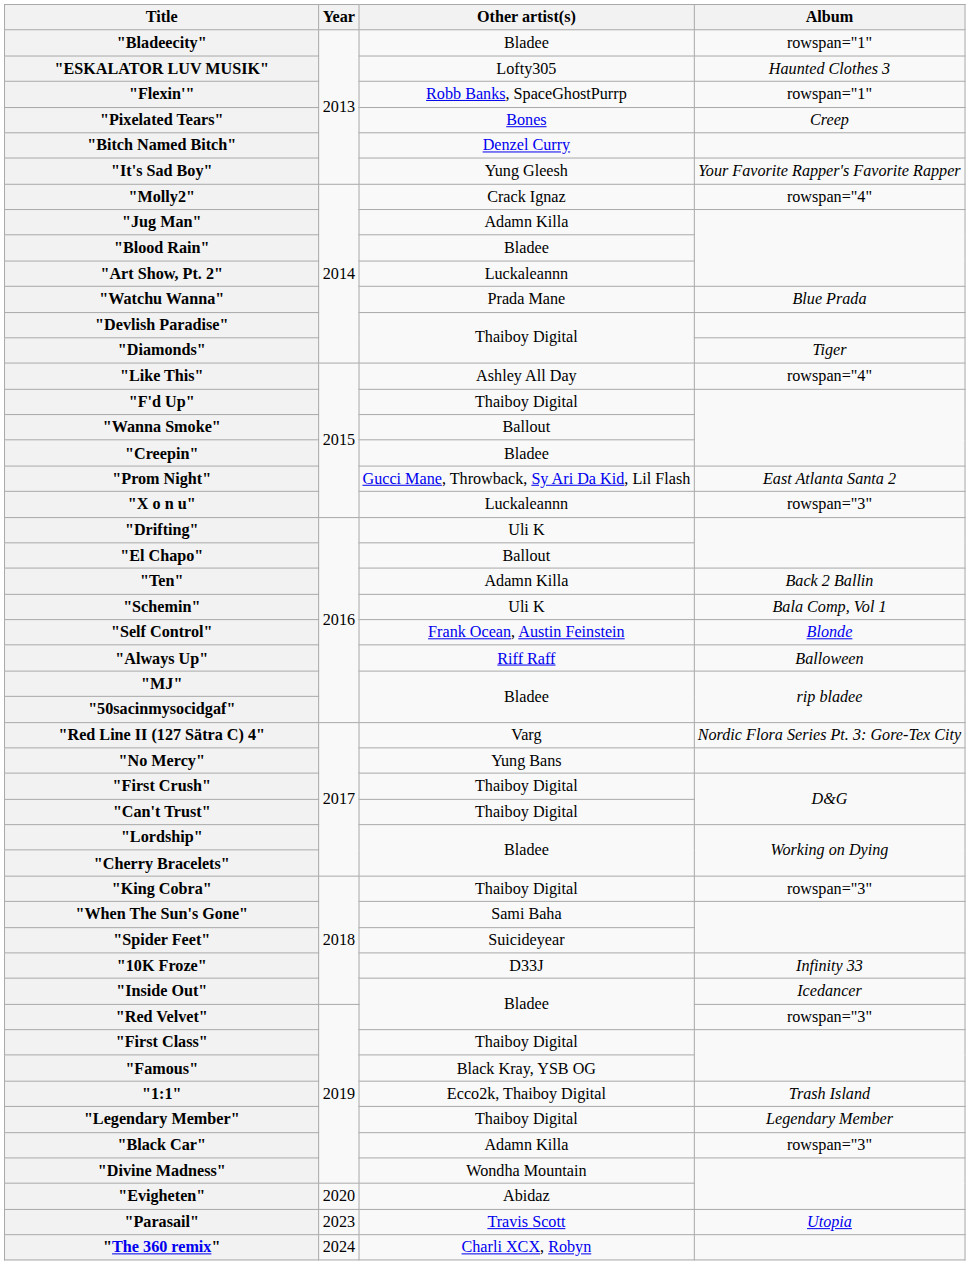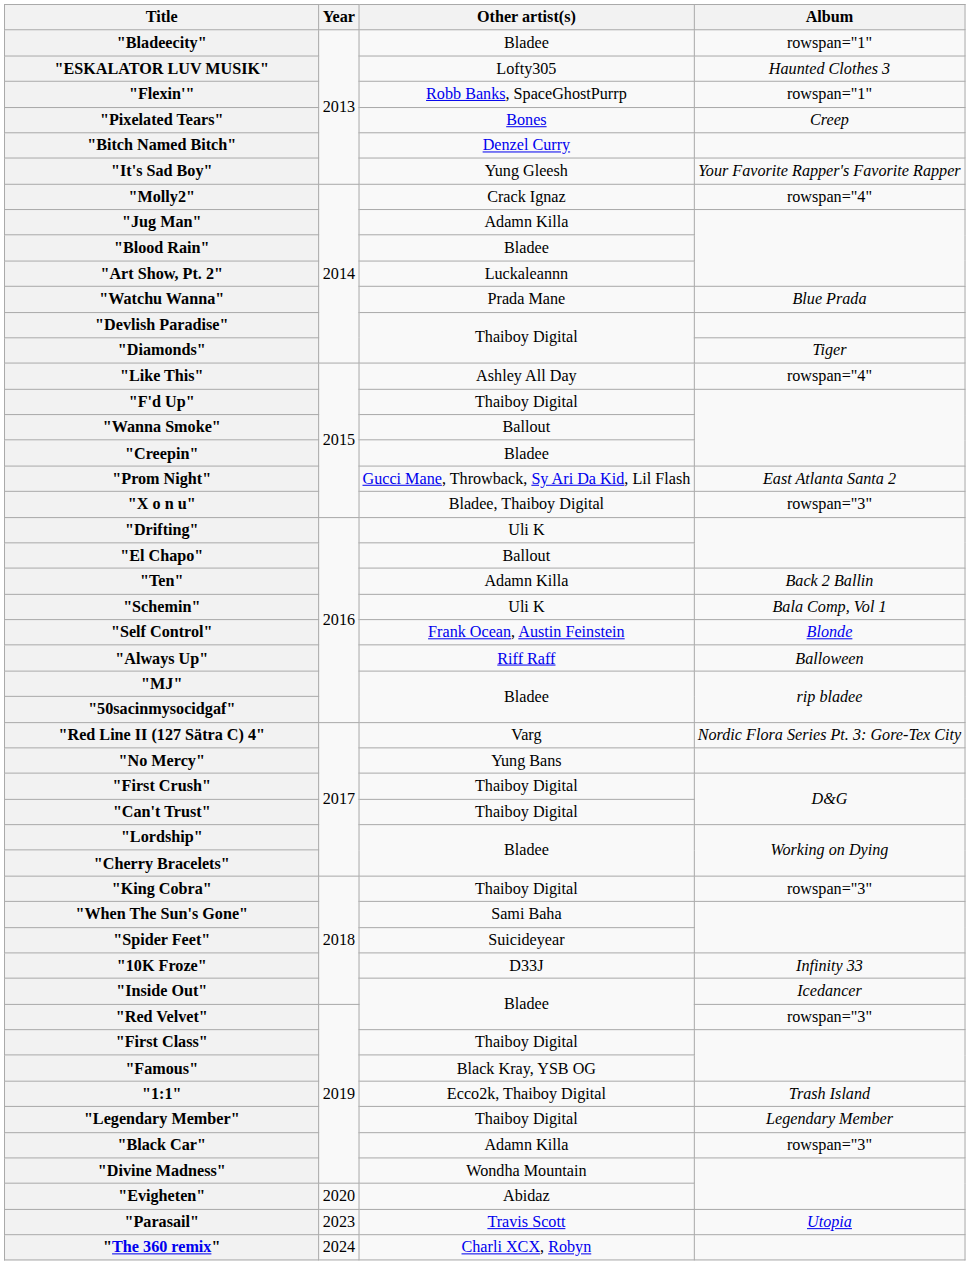(526, 504) Luckaleannn -> (526, 504) Bladee, Thaiboy Digital
